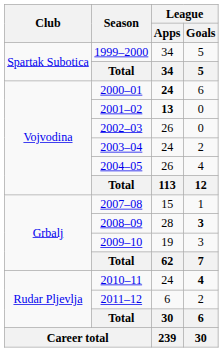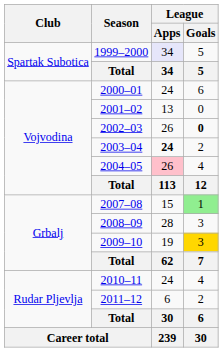(167, 52) no background -> (167, 52) lavender background
(167, 90) bold -> (167, 90) normal
(167, 109) bold -> (167, 109) normal
(201, 128) normal -> (201, 128) bold
(167, 147) normal -> (167, 147) bold
(167, 166) no background -> (167, 166) pink background
(201, 204) no background -> (201, 204) lightgreen background
(201, 223) bold -> (201, 223) normal
(201, 242) no background -> (201, 242) gold background
(201, 280) bold -> (201, 280) normal
